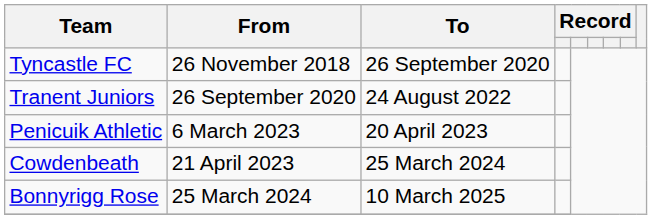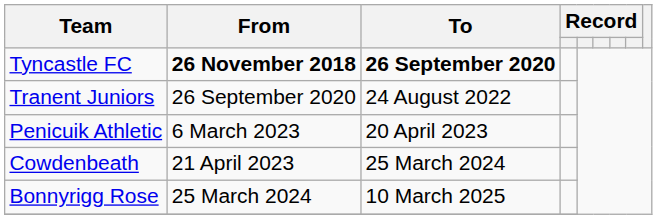(261, 64) normal -> (264, 64) bold
(458, 64) normal -> (461, 64) bold
